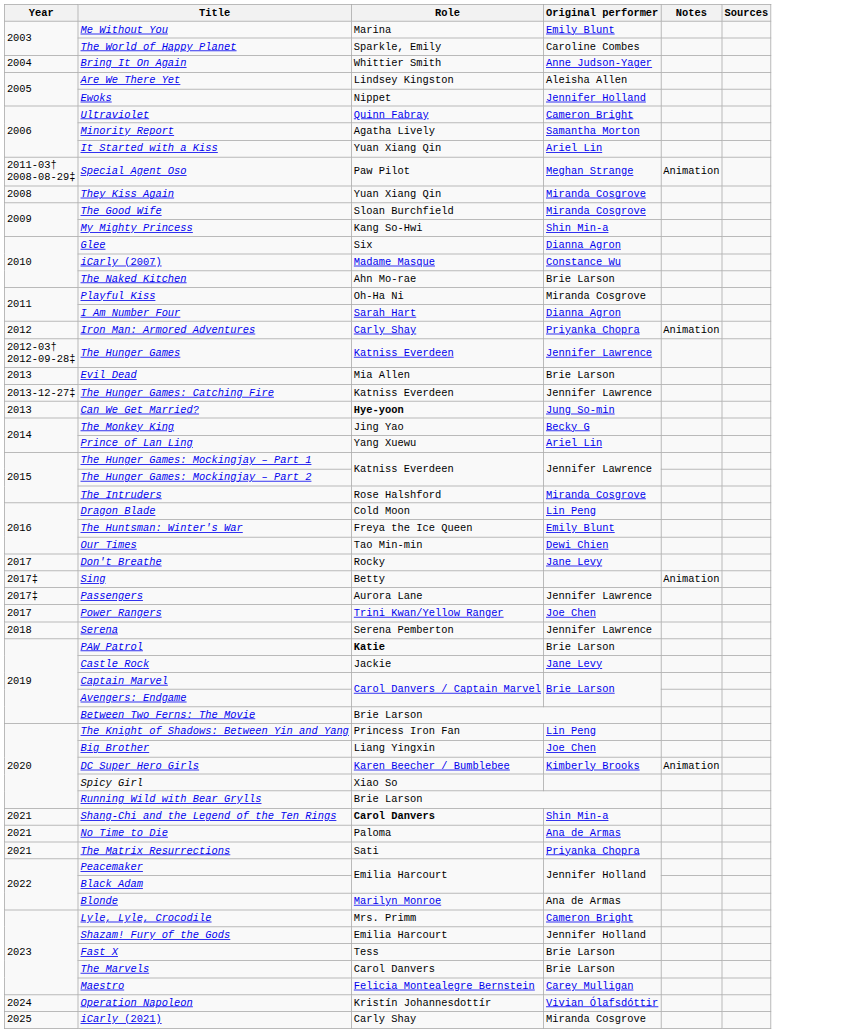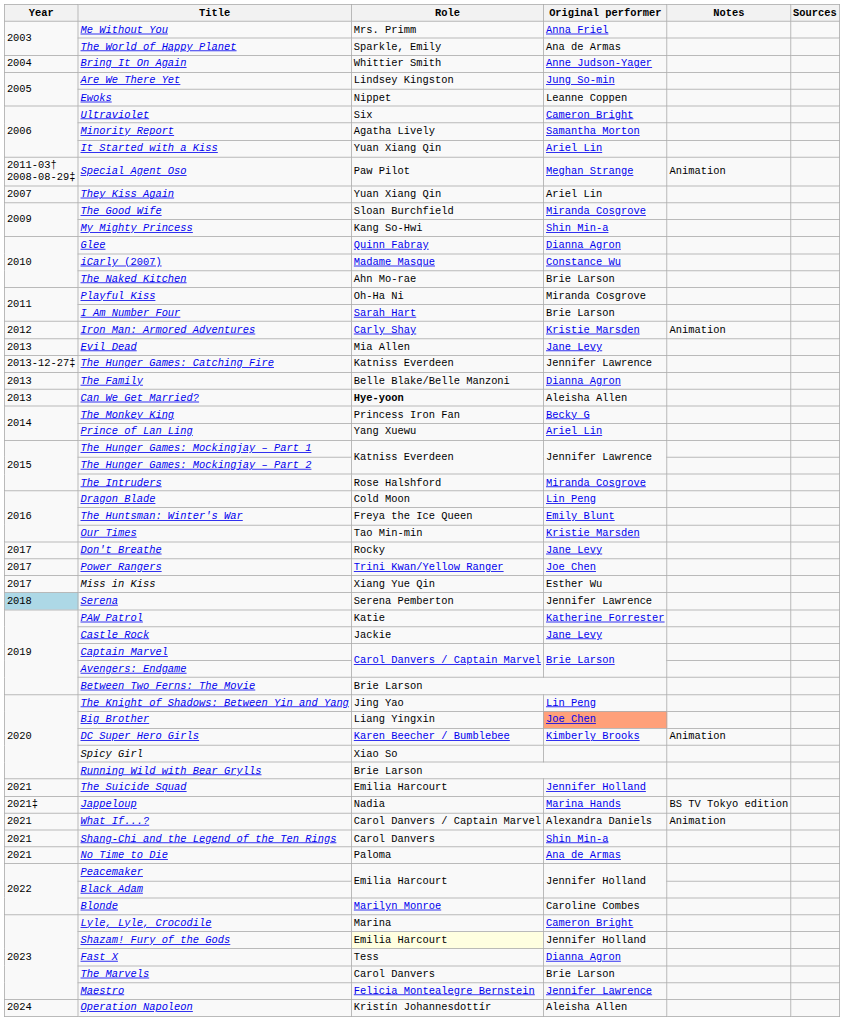(373, 30) Marina -> (385, 30) Mrs. Primm
(580, 30) Emily Blunt -> (577, 30) Anna Friel
(593, 47) Caroline Combes -> (583, 47) Ana de Armas
(587, 81) Aleisha Allen -> (580, 81) Jung So-min
(596, 98) Jennifer Holland -> (587, 98) Leanne Coppen
(391, 115) Quinn Fabray -> (363, 115) Six
(19, 194) 2008 -> (19, 194) 2007
(596, 194) Miranda Cosgrove -> (574, 194) Ariel Lin
(363, 245) Six -> (391, 245) Quinn Fabray
(583, 313) Dianna Agron -> (580, 313) Brie Larson
(593, 330) Priyanka Chopra -> (593, 330) Kristie Marsden
- row: (130, 353)
(580, 376) Brie Larson -> (574, 347) Jane Levy
+ row: (112, 381)
(580, 410) Jung So-min -> (587, 398) Aleisha Allen
(379, 427) Jing Yao -> (407, 415) Princess Iron Fan
(577, 545) Dewi Chien -> (593, 533) Kristie Marsden
- row: (93, 579)
- row: (112, 596)
+ row: (118, 584)
(19, 630) no background -> (19, 601) lightblue background
(369, 647) bold -> (369, 618) normal
(580, 647) Brie Larson -> (605, 618) Katherine Forrester
(407, 732) Princess Iron Fan -> (379, 703) Jing Yao
(571, 749) no background -> (571, 720) lightsalmon background
+ row: (134, 788)
+ row: (109, 805)
+ row: (115, 822)
(394, 817) bold -> (394, 838) normal
- row: (155, 850)
(583, 901) Ana de Armas -> (593, 906) Caroline Combes
(385, 918) Mrs. Primm -> (373, 923) Marina
(401, 935) no background -> (401, 940) lightyellow background
(580, 952) Brie Larson -> (583, 957) Dianna Agron
(590, 986) Carey Mulligan -> (599, 991) Jennifer Lawrence
(602, 1003) Vivian Ólafsdóttir -> (587, 1008) Aleisha Allen
- row: (121, 1020)
